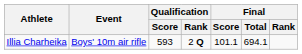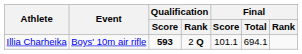(165, 42) normal -> (165, 42) bold
